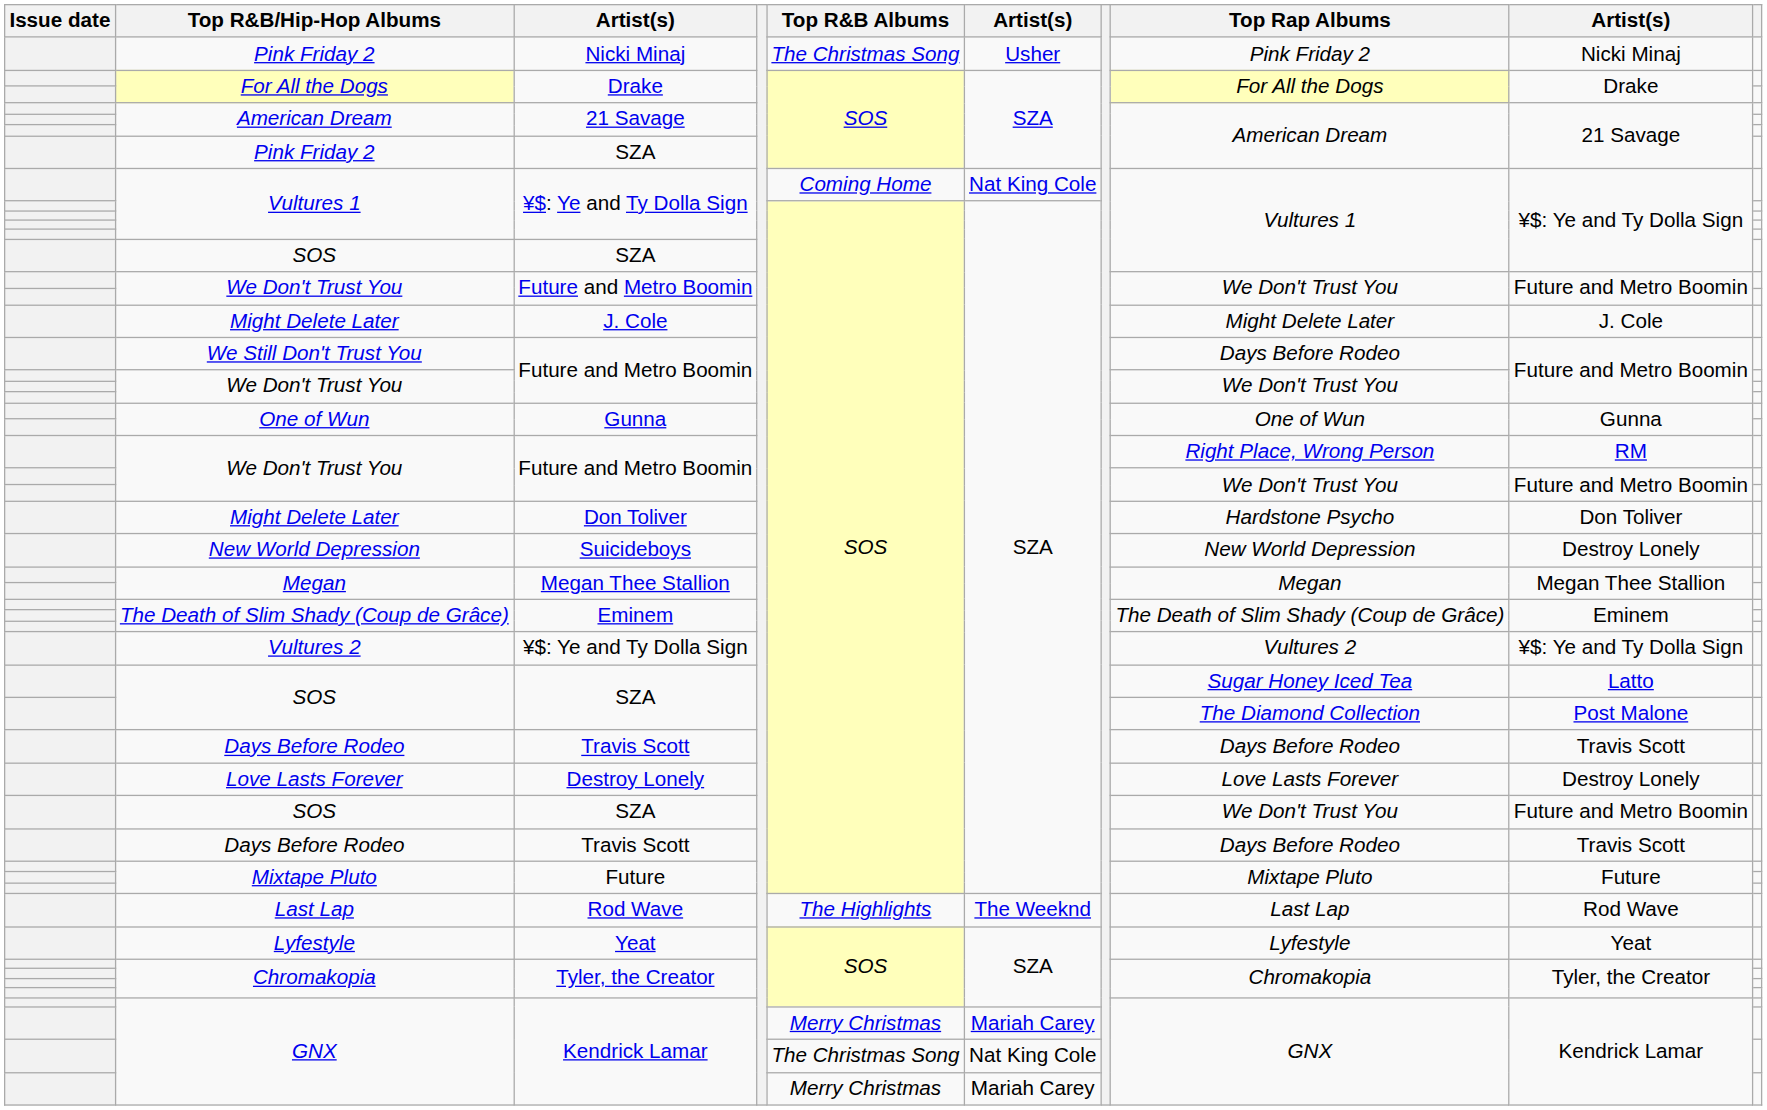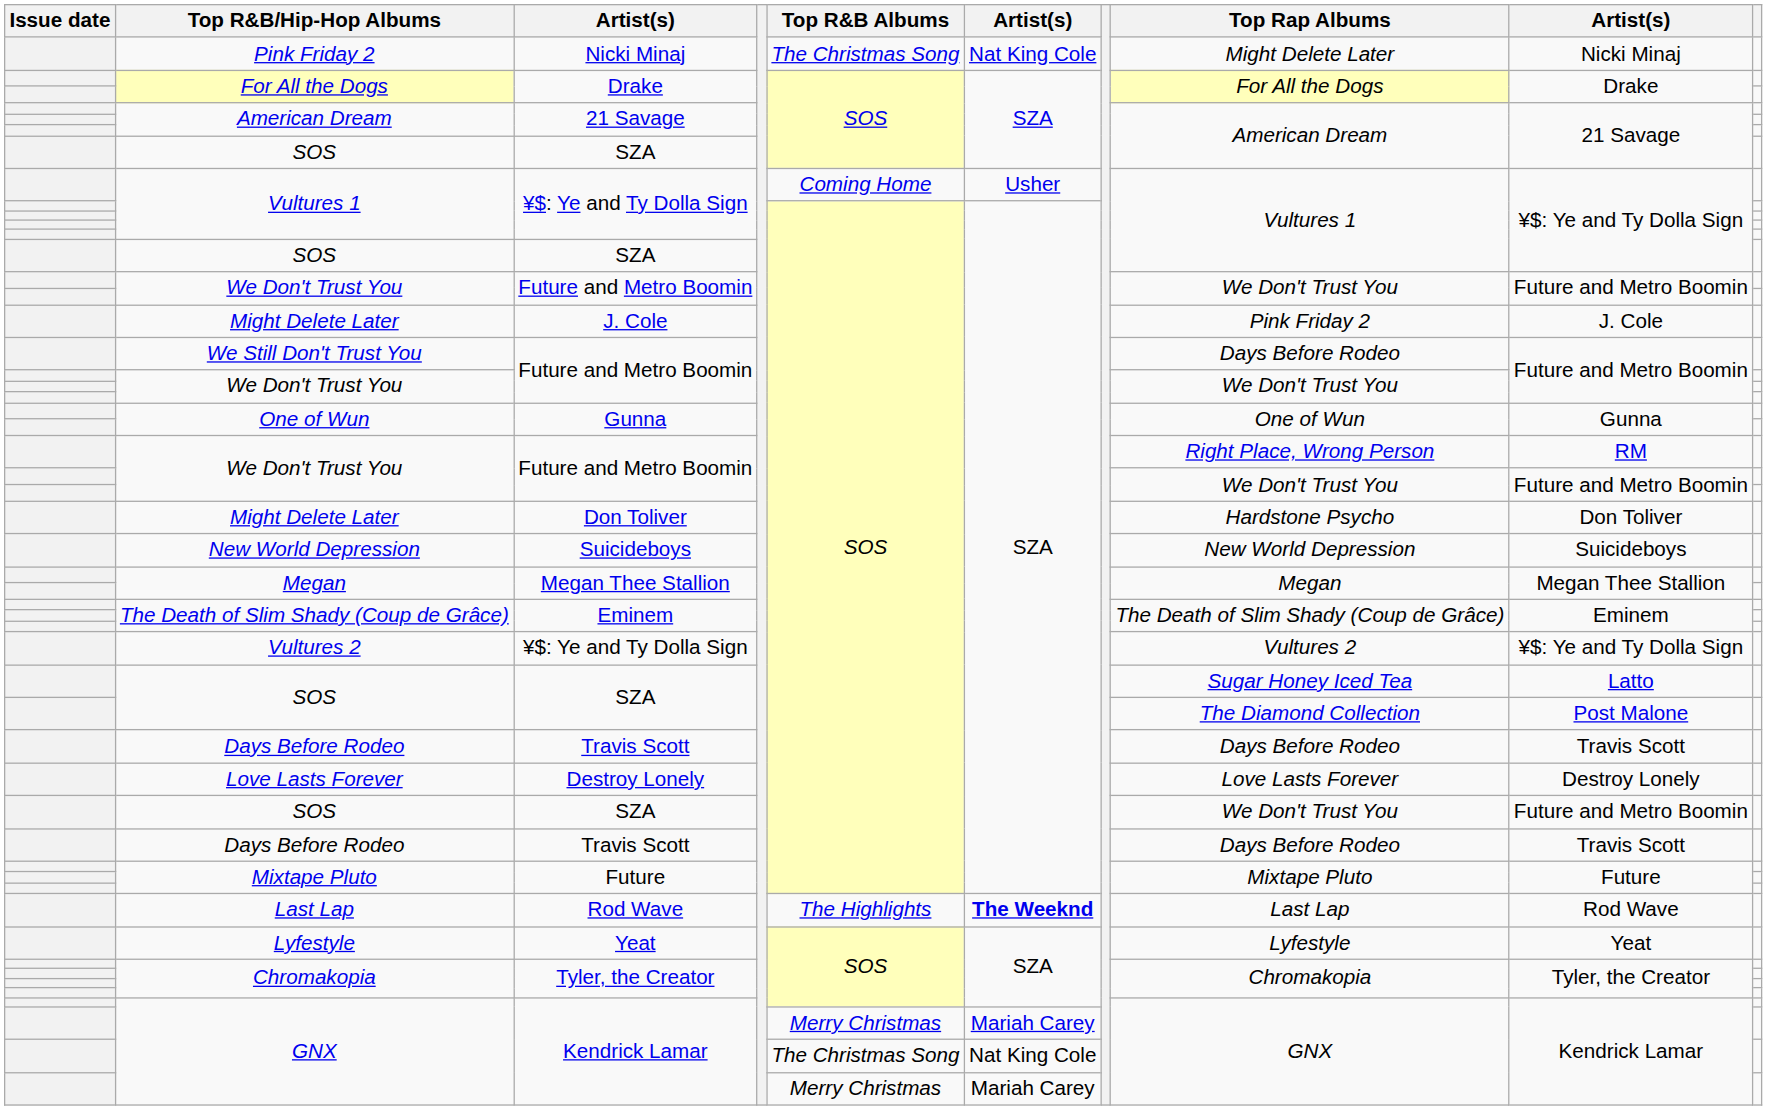(1033, 53) Usher -> (1033, 53) Nat King Cole
(1310, 53) Pink Friday 2 -> (1310, 53) Might Delete Later
(314, 151) Pink Friday 2 -> (314, 151) SOS
(1033, 184) Nat King Cole -> (1033, 184) Usher
(1310, 320) Might Delete Later -> (1310, 320) Pink Friday 2
(1631, 549) Destroy Lonely -> (1631, 549) Suicideboys
(1033, 909) normal -> (1033, 909) bold
